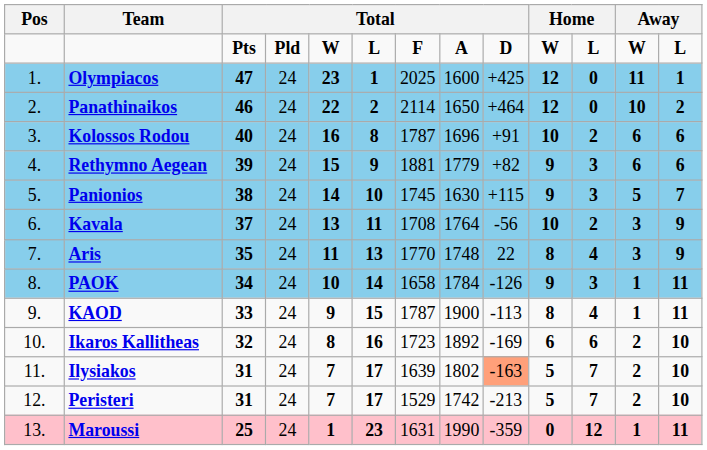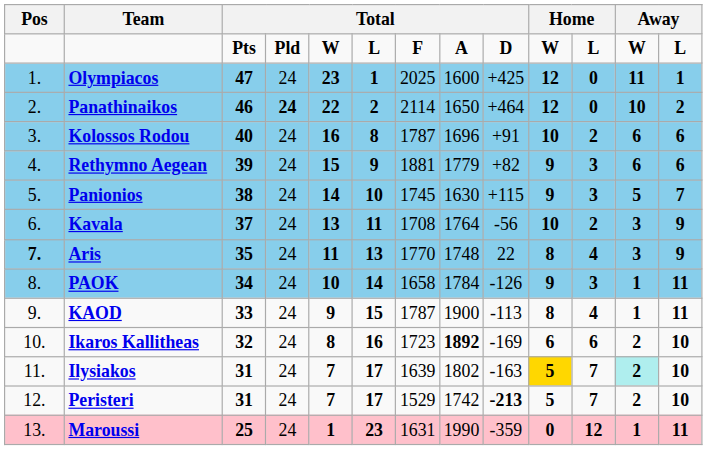(287, 107) normal -> (287, 107) bold
(34, 253) normal -> (34, 253) bold
(462, 341) normal -> (462, 341) bold
(506, 371) lightsalmon background -> (506, 371) no background
(550, 371) no background -> (550, 371) gold background
(637, 371) no background -> (637, 371) paleturquoise background
(506, 400) normal -> (506, 400) bold
